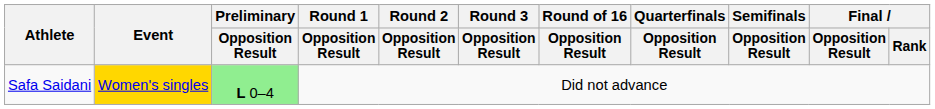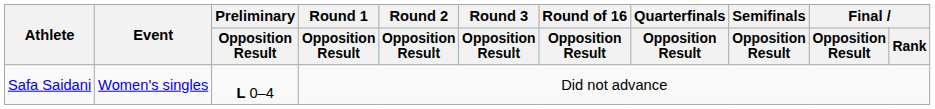(153, 85) gold background -> (153, 85) no background
(255, 93) lightgreen background -> (255, 93) no background
